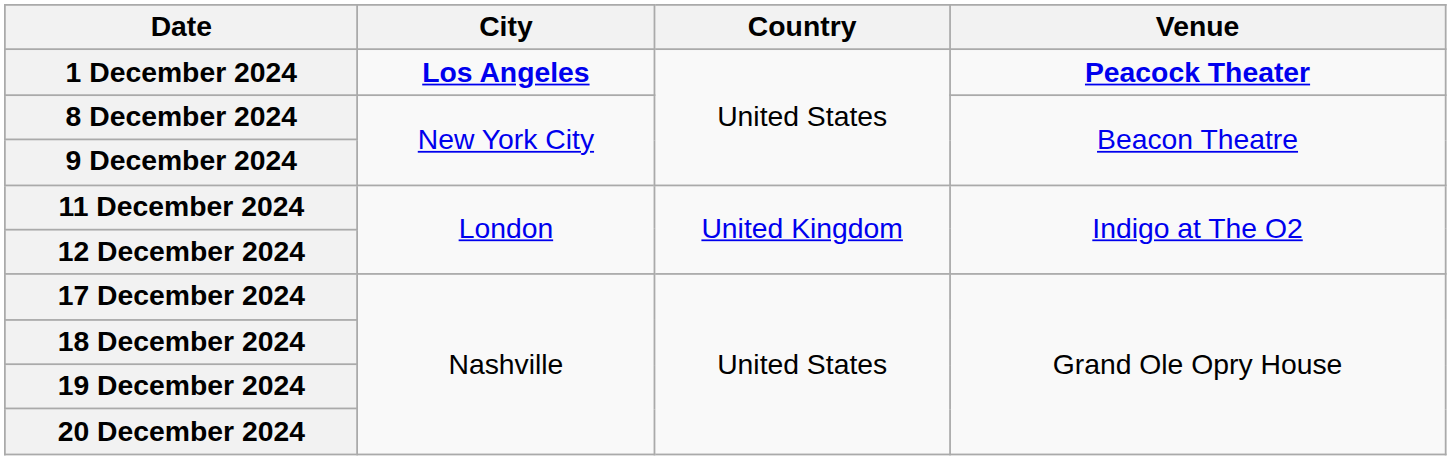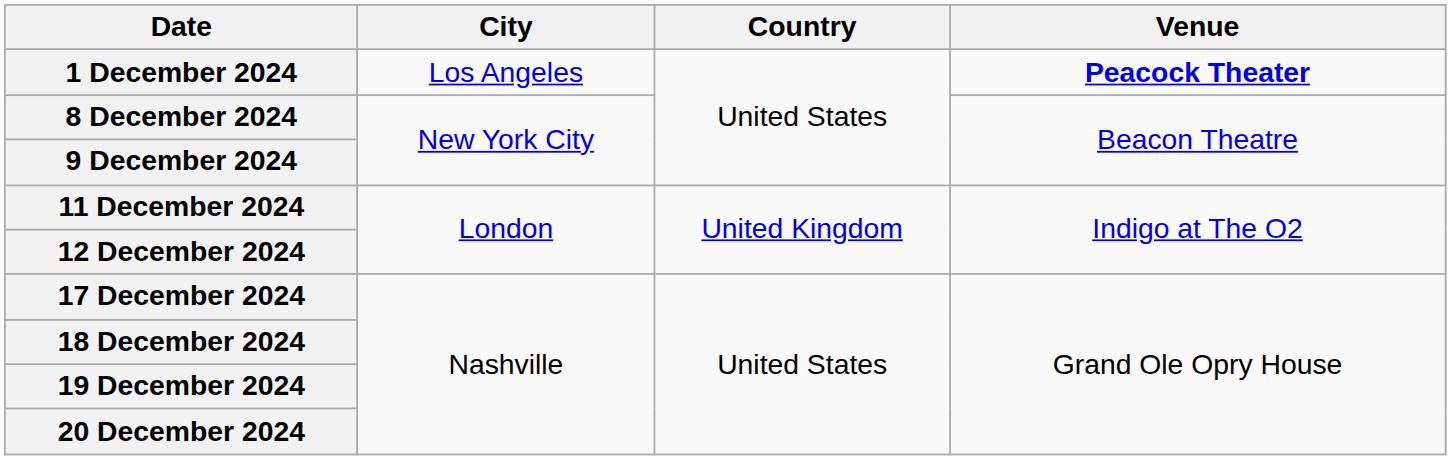(506, 71) bold -> (506, 71) normal
